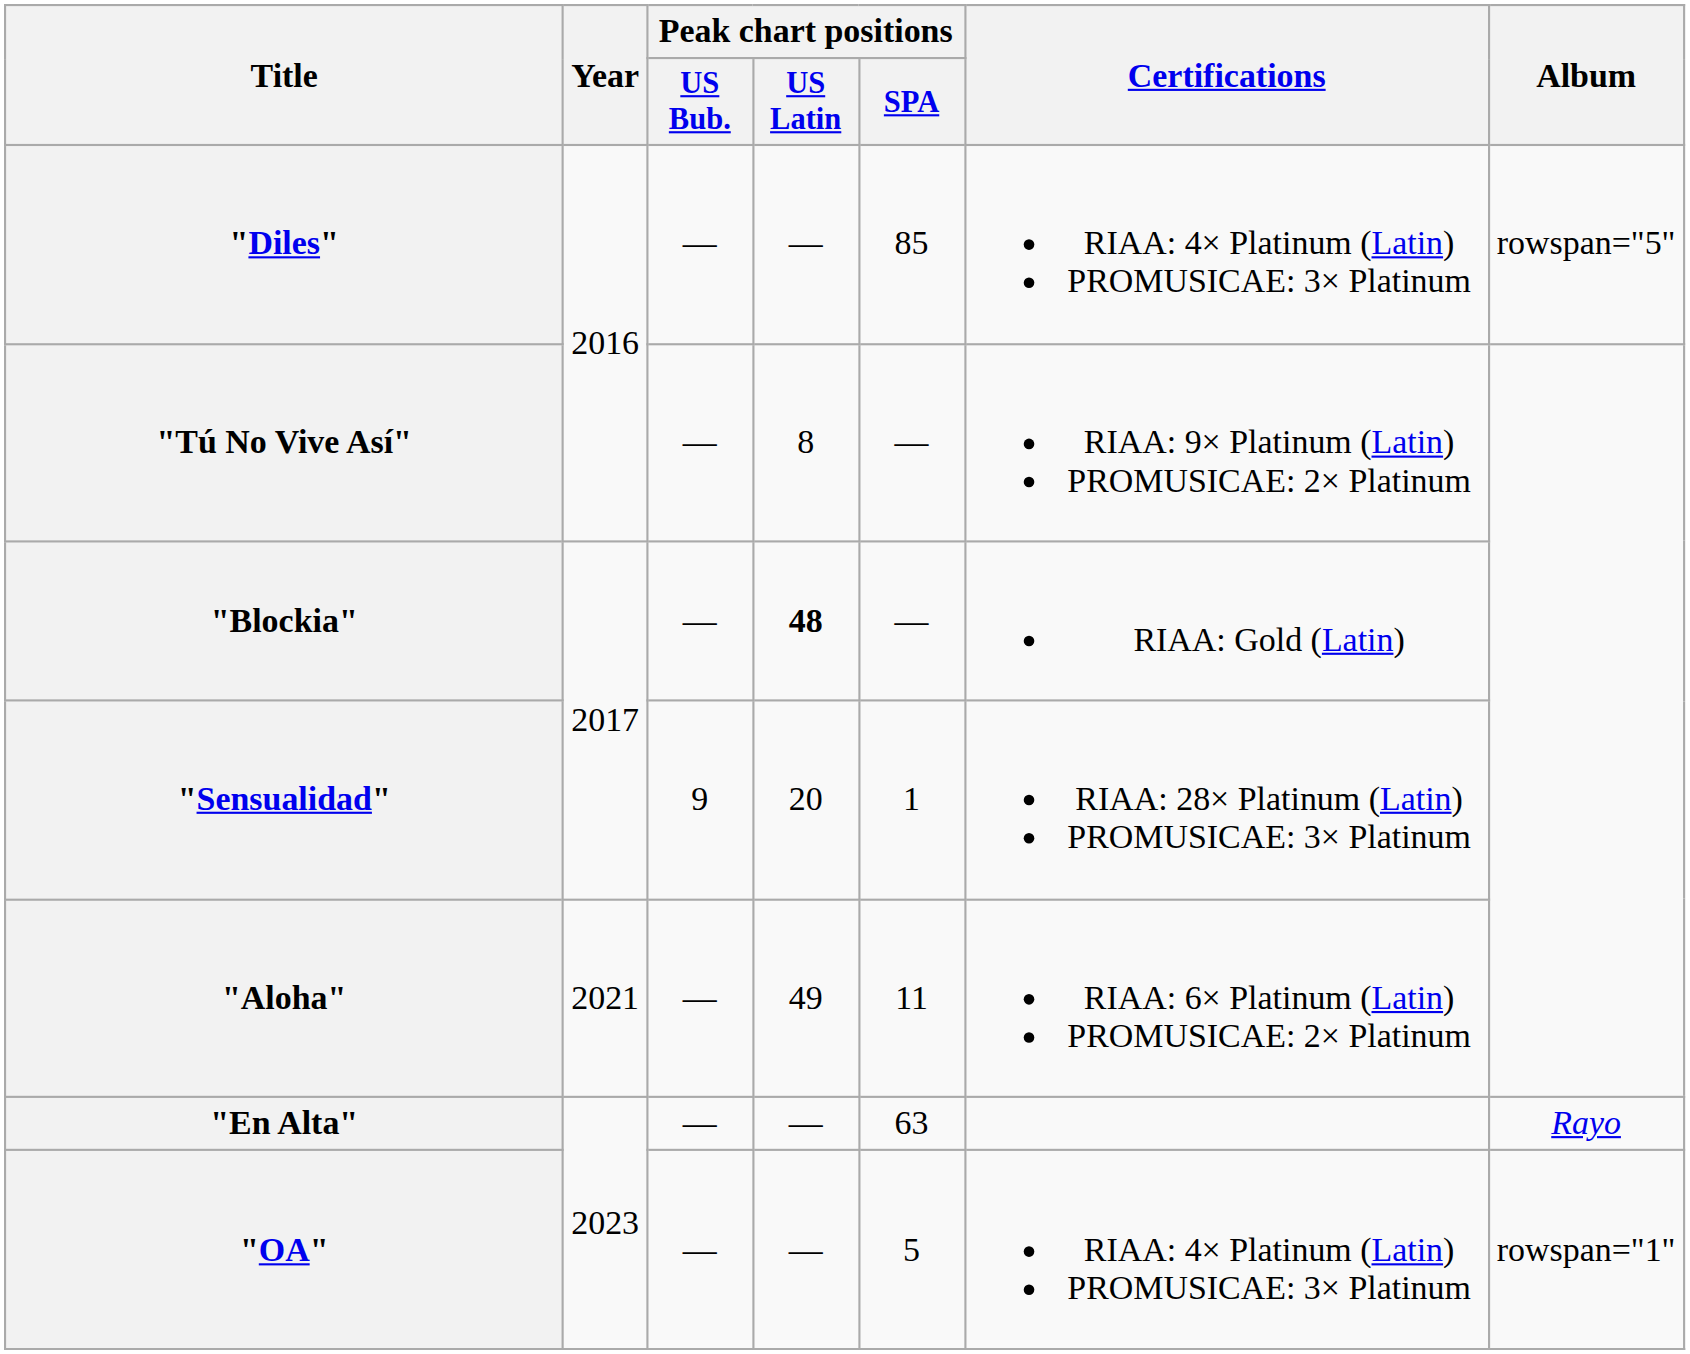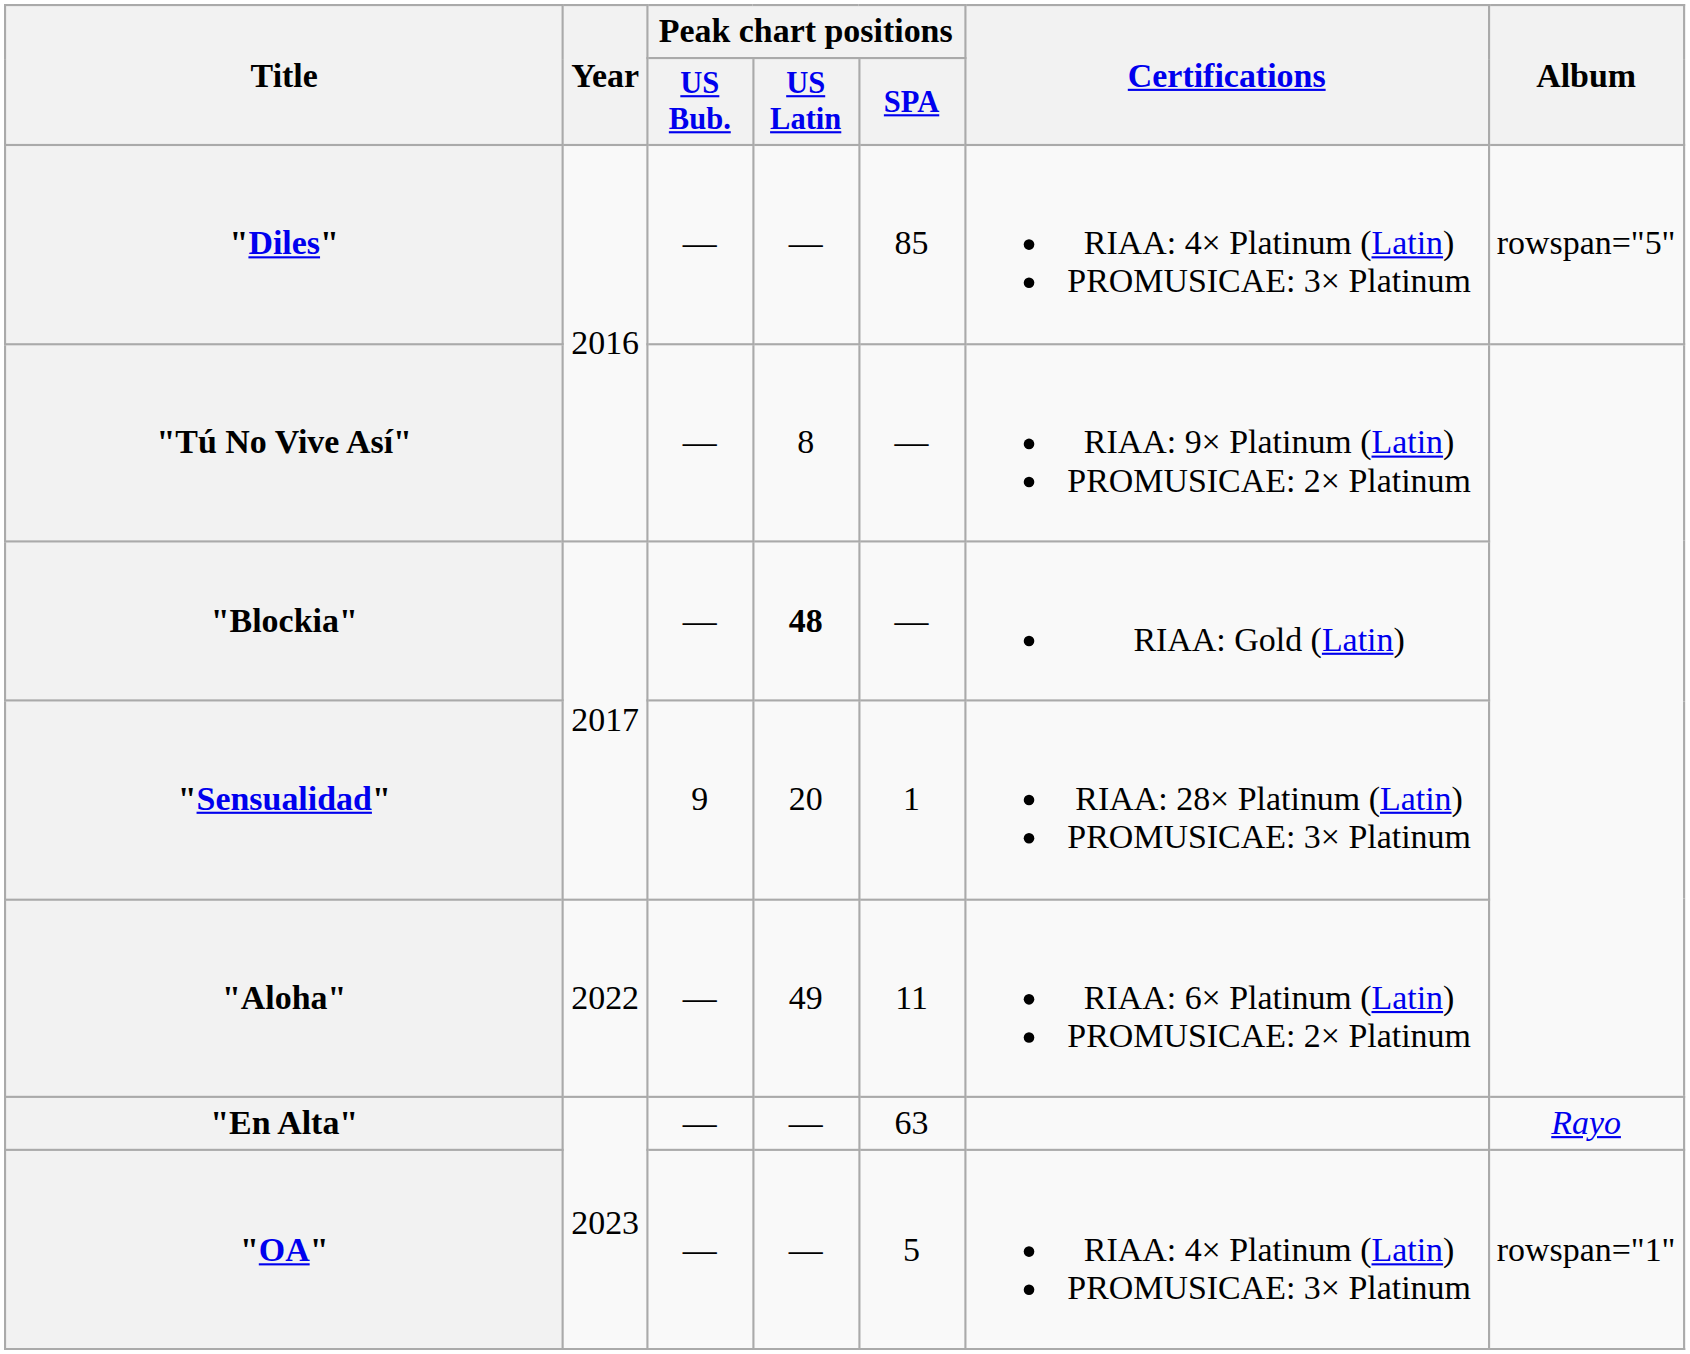(605, 997) 2021 -> (605, 997) 2022
